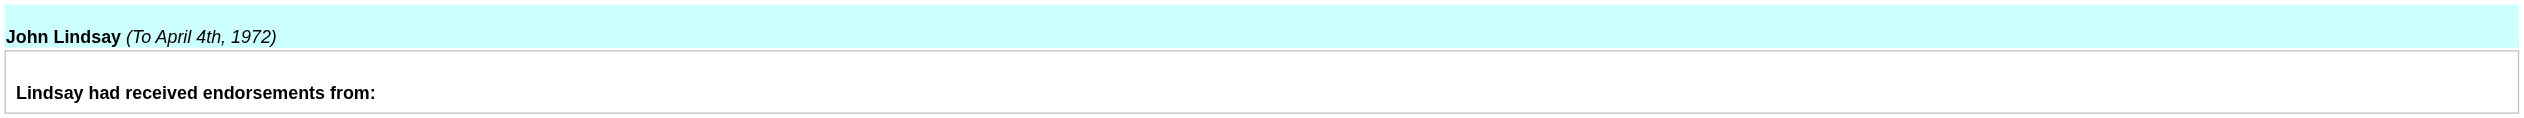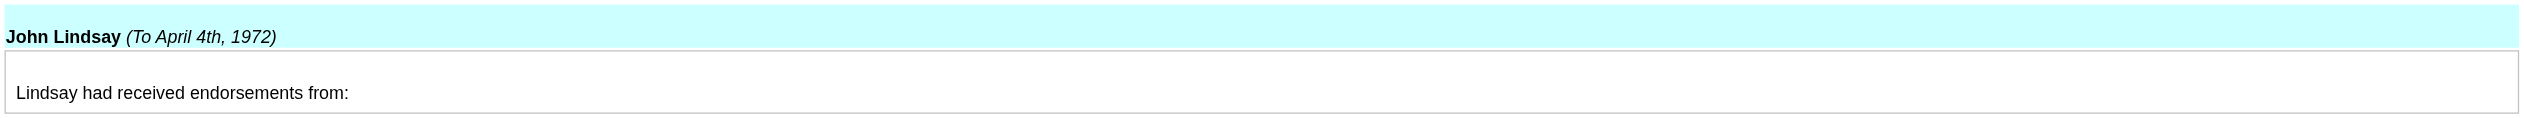(196, 92) bold -> (182, 92) normal
